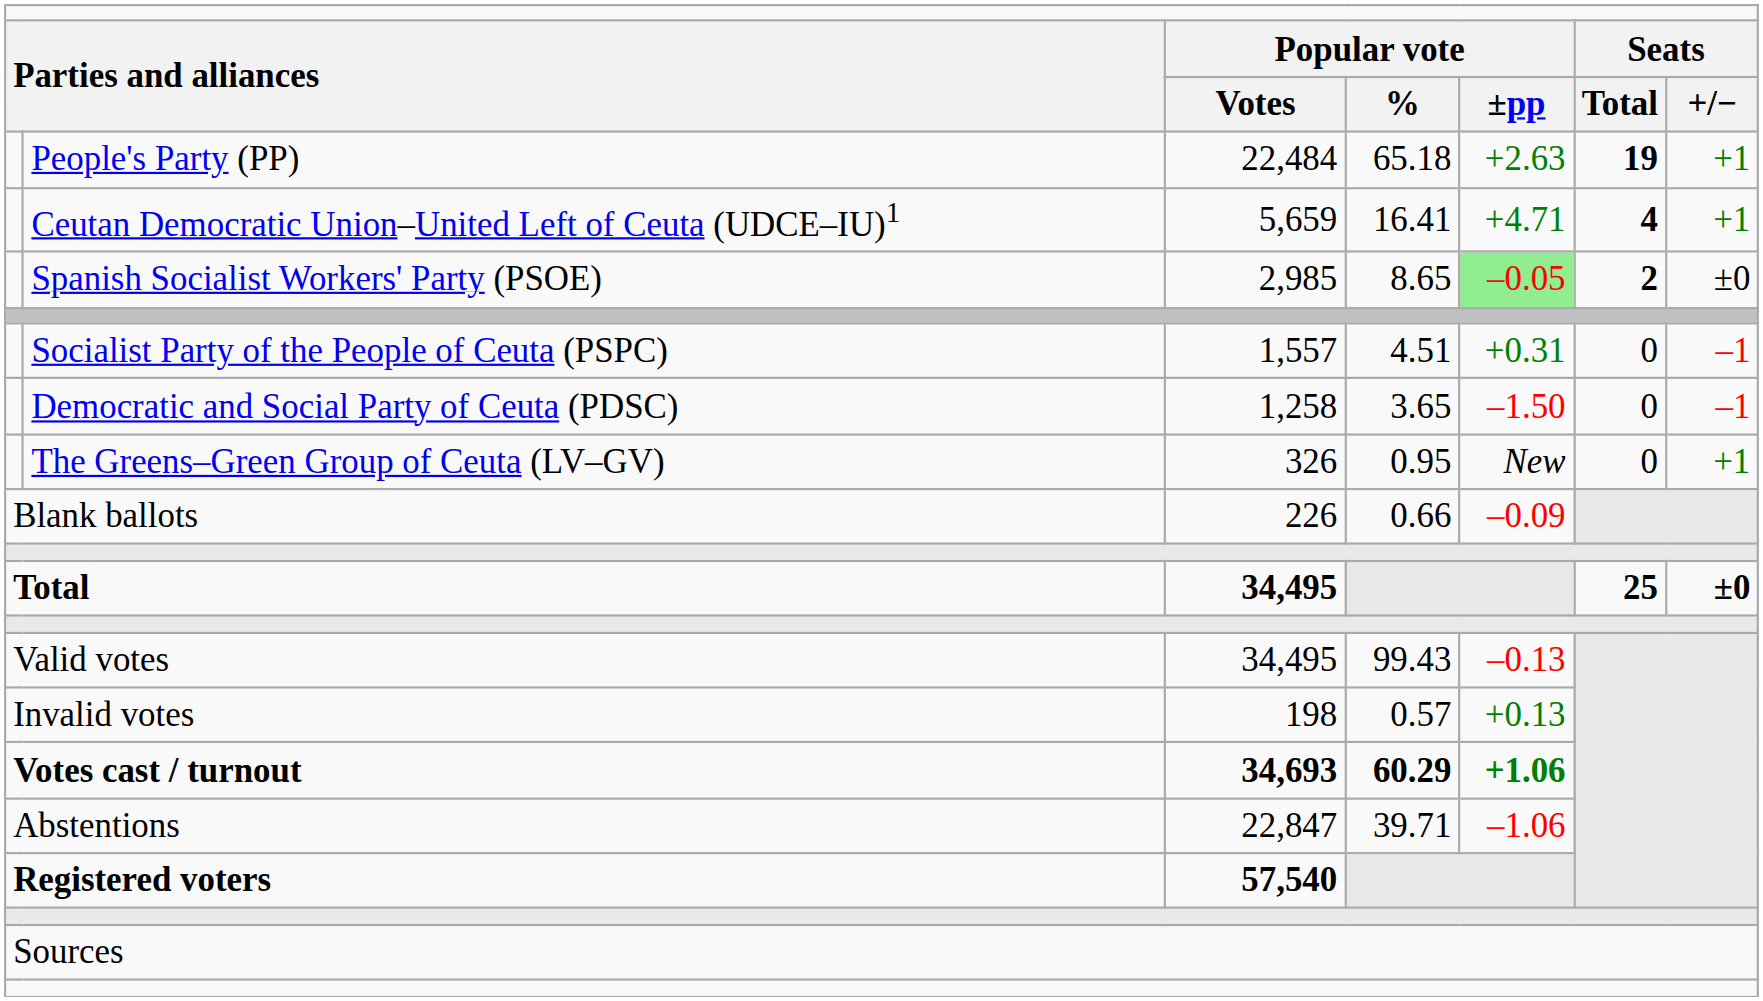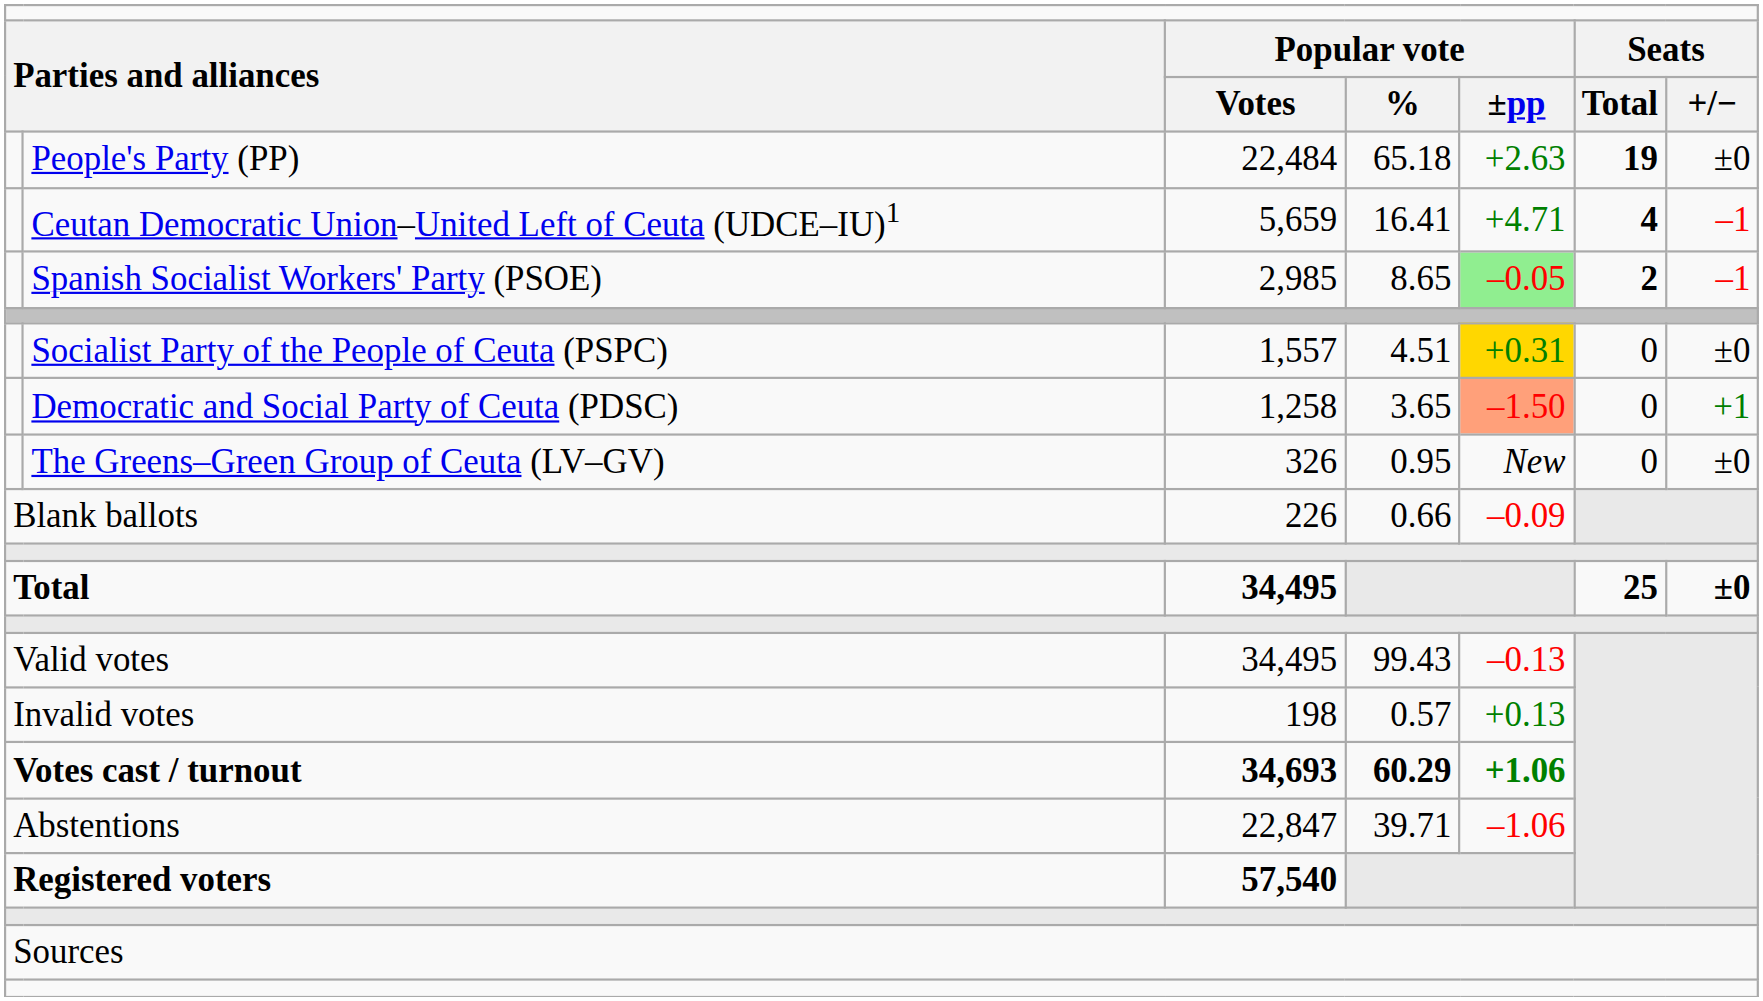(1732, 158) +1 -> (1732, 158) ±0
(1732, 218) +1 -> (1733, 218) –1
(1732, 278) ±0 -> (1733, 278) –1
(1525, 350) no background -> (1525, 350) gold background
(1733, 350) –1 -> (1732, 350) ±0
(1526, 405) no background -> (1526, 405) lightsalmon background
(1733, 405) –1 -> (1732, 405) +1
(1732, 460) +1 -> (1732, 460) ±0
